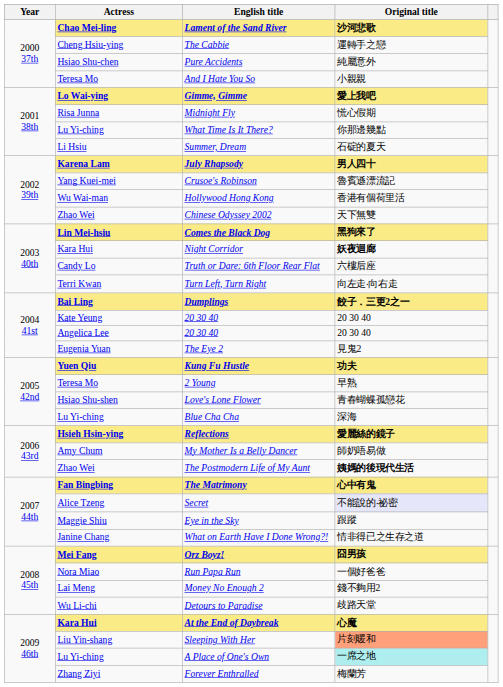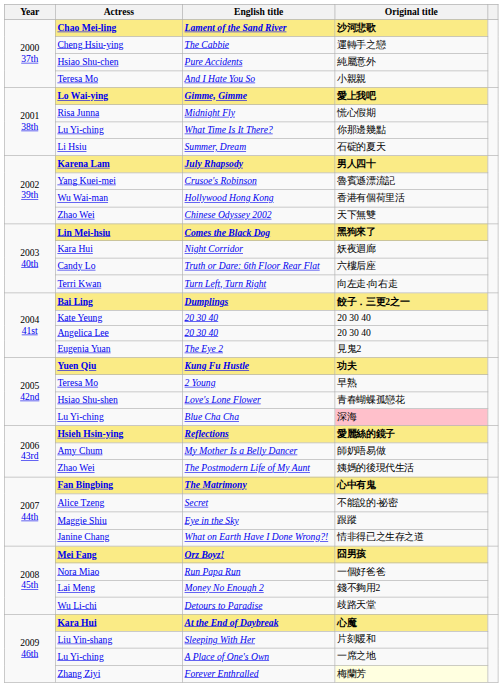(356, 249) bold -> (356, 249) normal
(347, 417) no background -> (347, 417) pink background
(376, 468) bold -> (376, 468) normal
(367, 503) lavender background -> (367, 503) no background
(356, 639) lightsalmon background -> (356, 639) no background
(356, 656) paleturquoise background -> (356, 656) no background
(352, 673) no background -> (352, 673) lightyellow background
